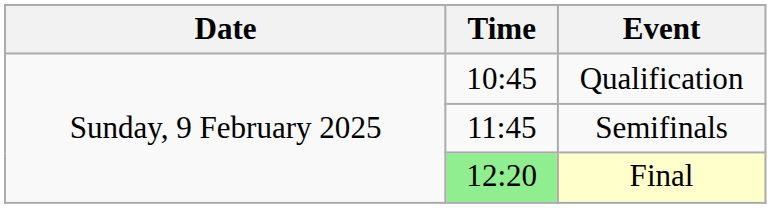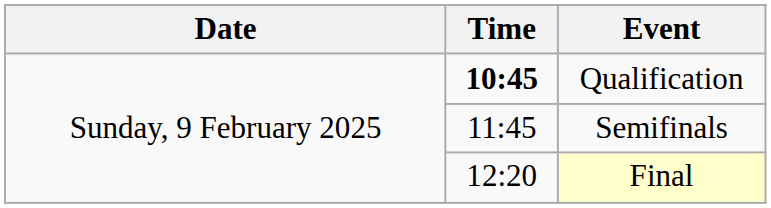(502, 78) normal -> (502, 78) bold
(502, 176) lightgreen background -> (502, 176) no background
